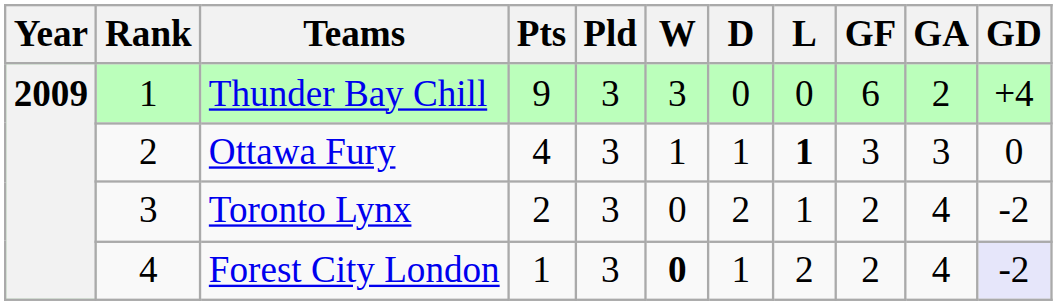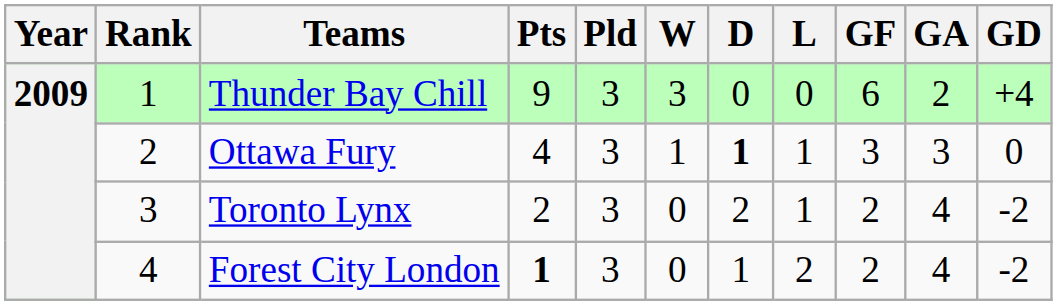(741, 151) normal -> (741, 151) bold
(804, 151) bold -> (804, 151) normal
(541, 269) normal -> (541, 269) bold
(677, 269) bold -> (677, 269) normal
(1014, 269) lavender background -> (1014, 269) no background
